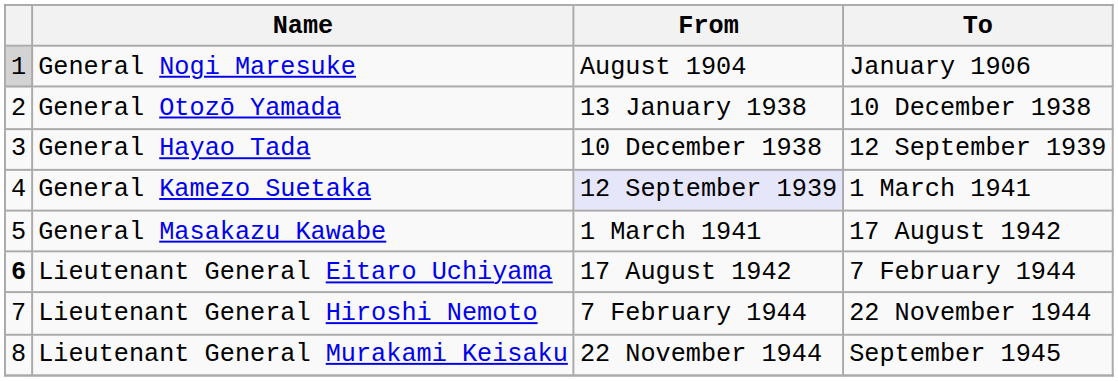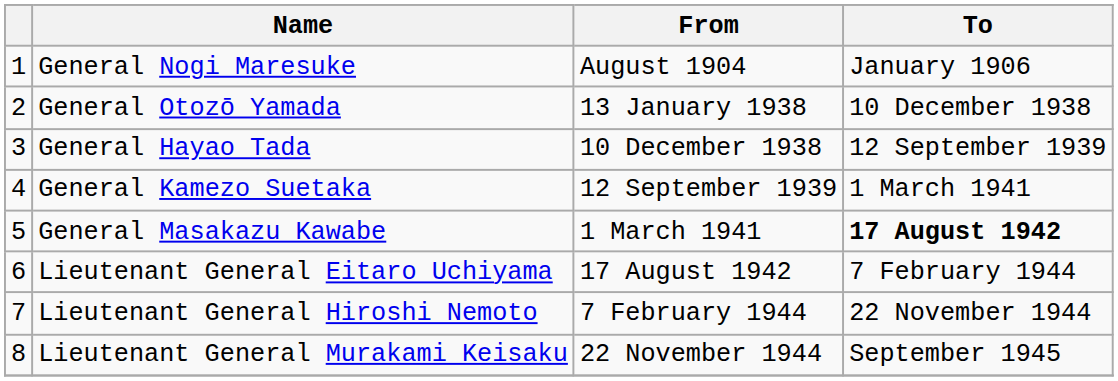(19, 67) lightgrey background -> (19, 67) no background
(709, 190) lavender background -> (709, 190) no background
(955, 231) normal -> (955, 231) bold
(19, 272) bold -> (19, 272) normal
